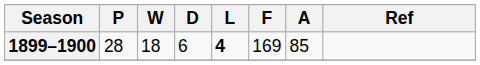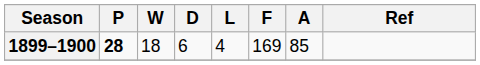(114, 45) normal -> (114, 45) bold
(220, 45) bold -> (220, 45) normal
